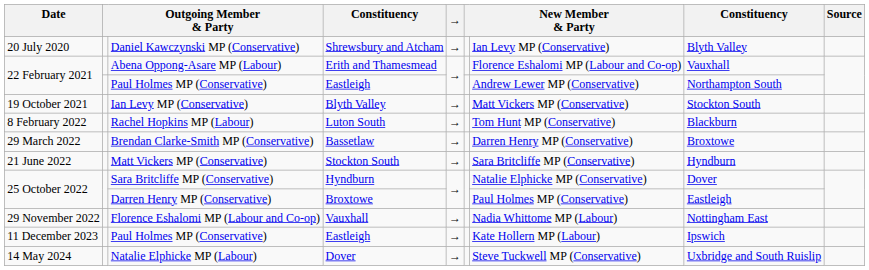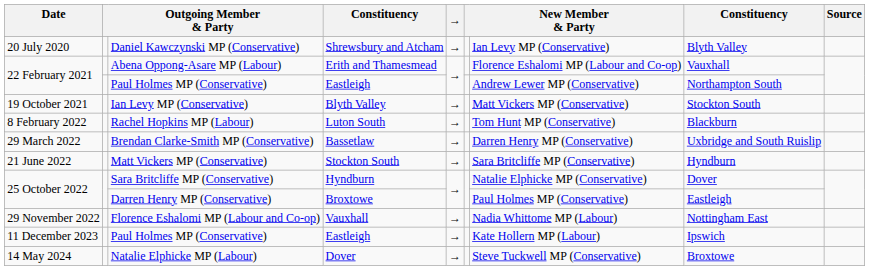(711, 141) Broxtowe -> (754, 141) Uxbridge and South Ruislip
(754, 255) Uxbridge and South Ruislip -> (711, 255) Broxtowe
